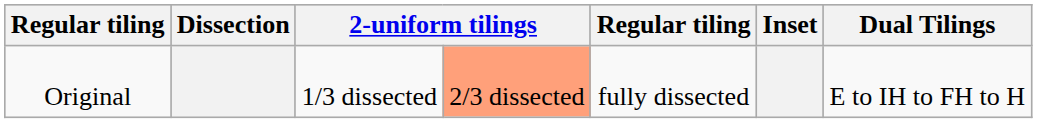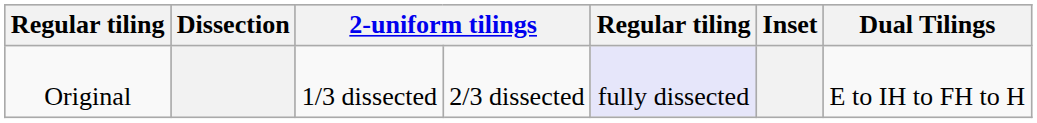(517, 95) lightsalmon background -> (517, 95) no background
(674, 95) no background -> (674, 95) lavender background
